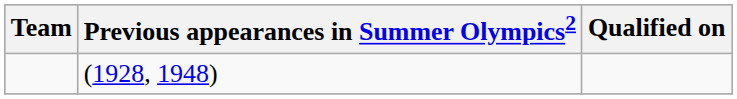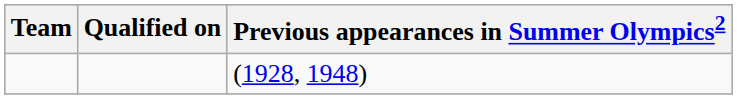columns swapped: (657, 28) <-> (330, 28)
